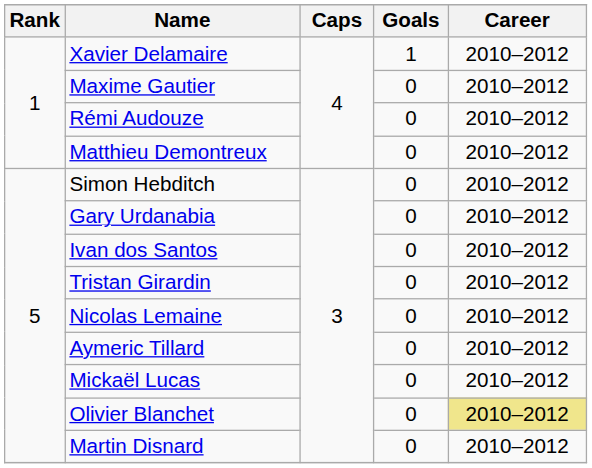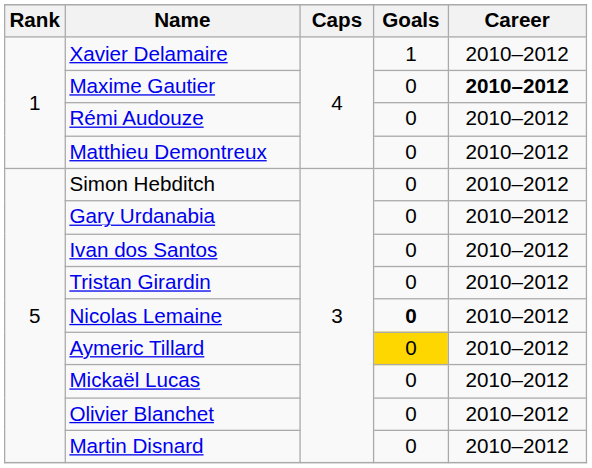(517, 86) normal -> (517, 86) bold
(411, 315) normal -> (411, 315) bold
(411, 348) no background -> (411, 348) gold background
(517, 413) khaki background -> (517, 413) no background
